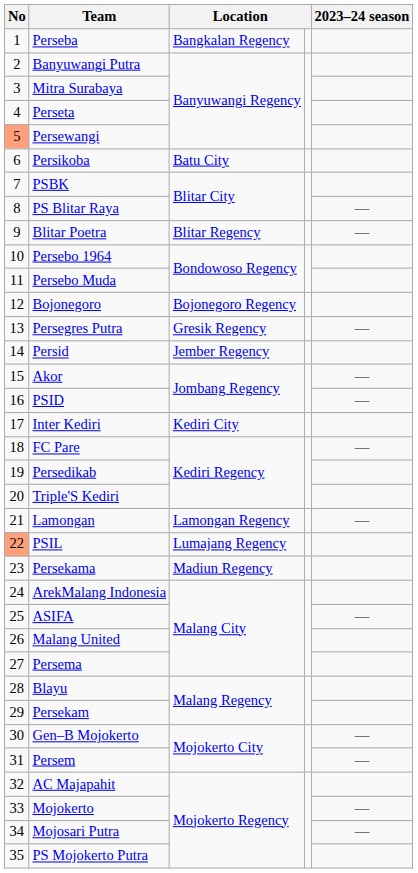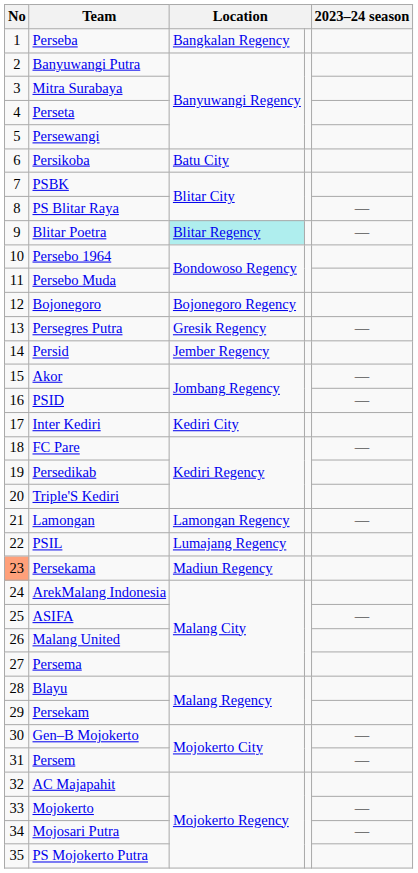(17, 136) lightsalmon background -> (17, 136) no background
(217, 232) no background -> (217, 232) paleturquoise background
(17, 544) lightsalmon background -> (17, 544) no background
(17, 568) no background -> (17, 568) lightsalmon background
